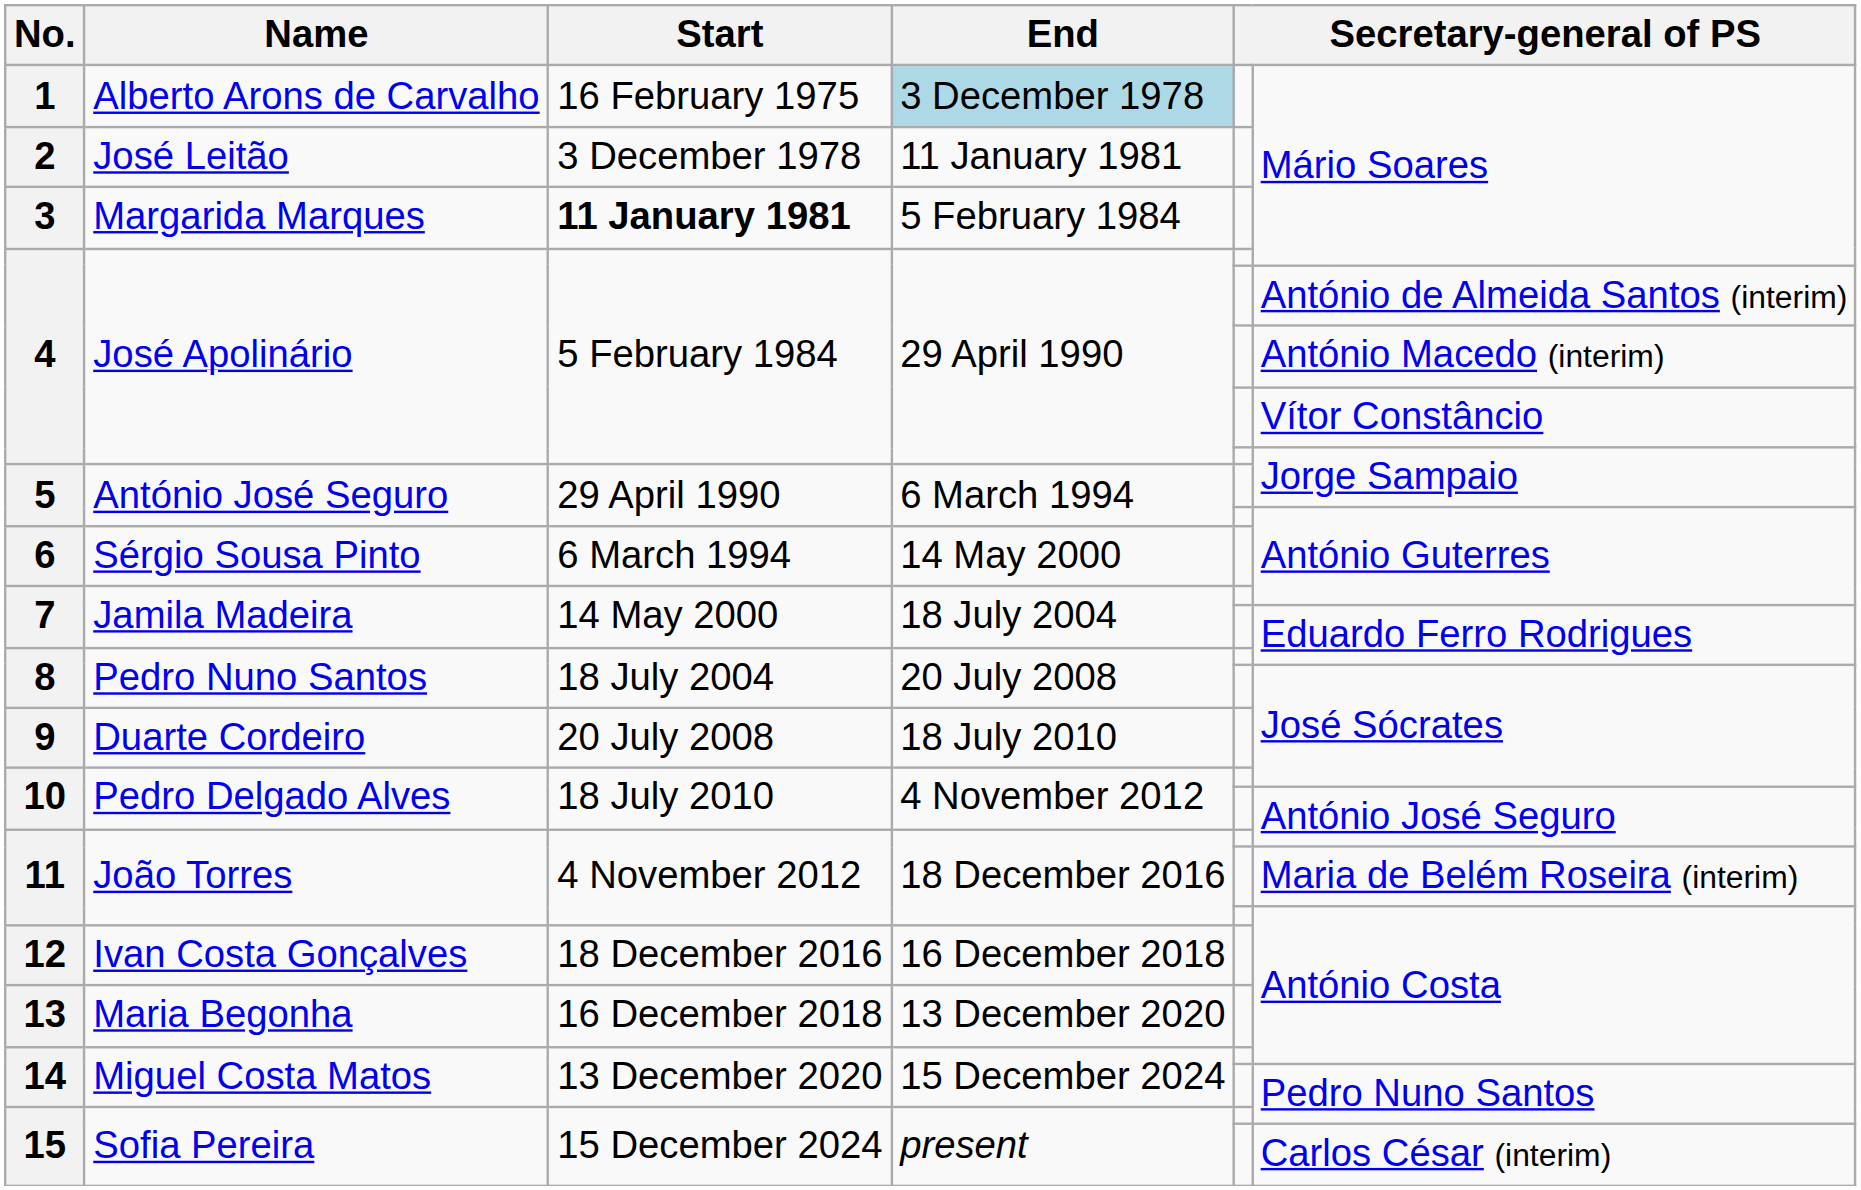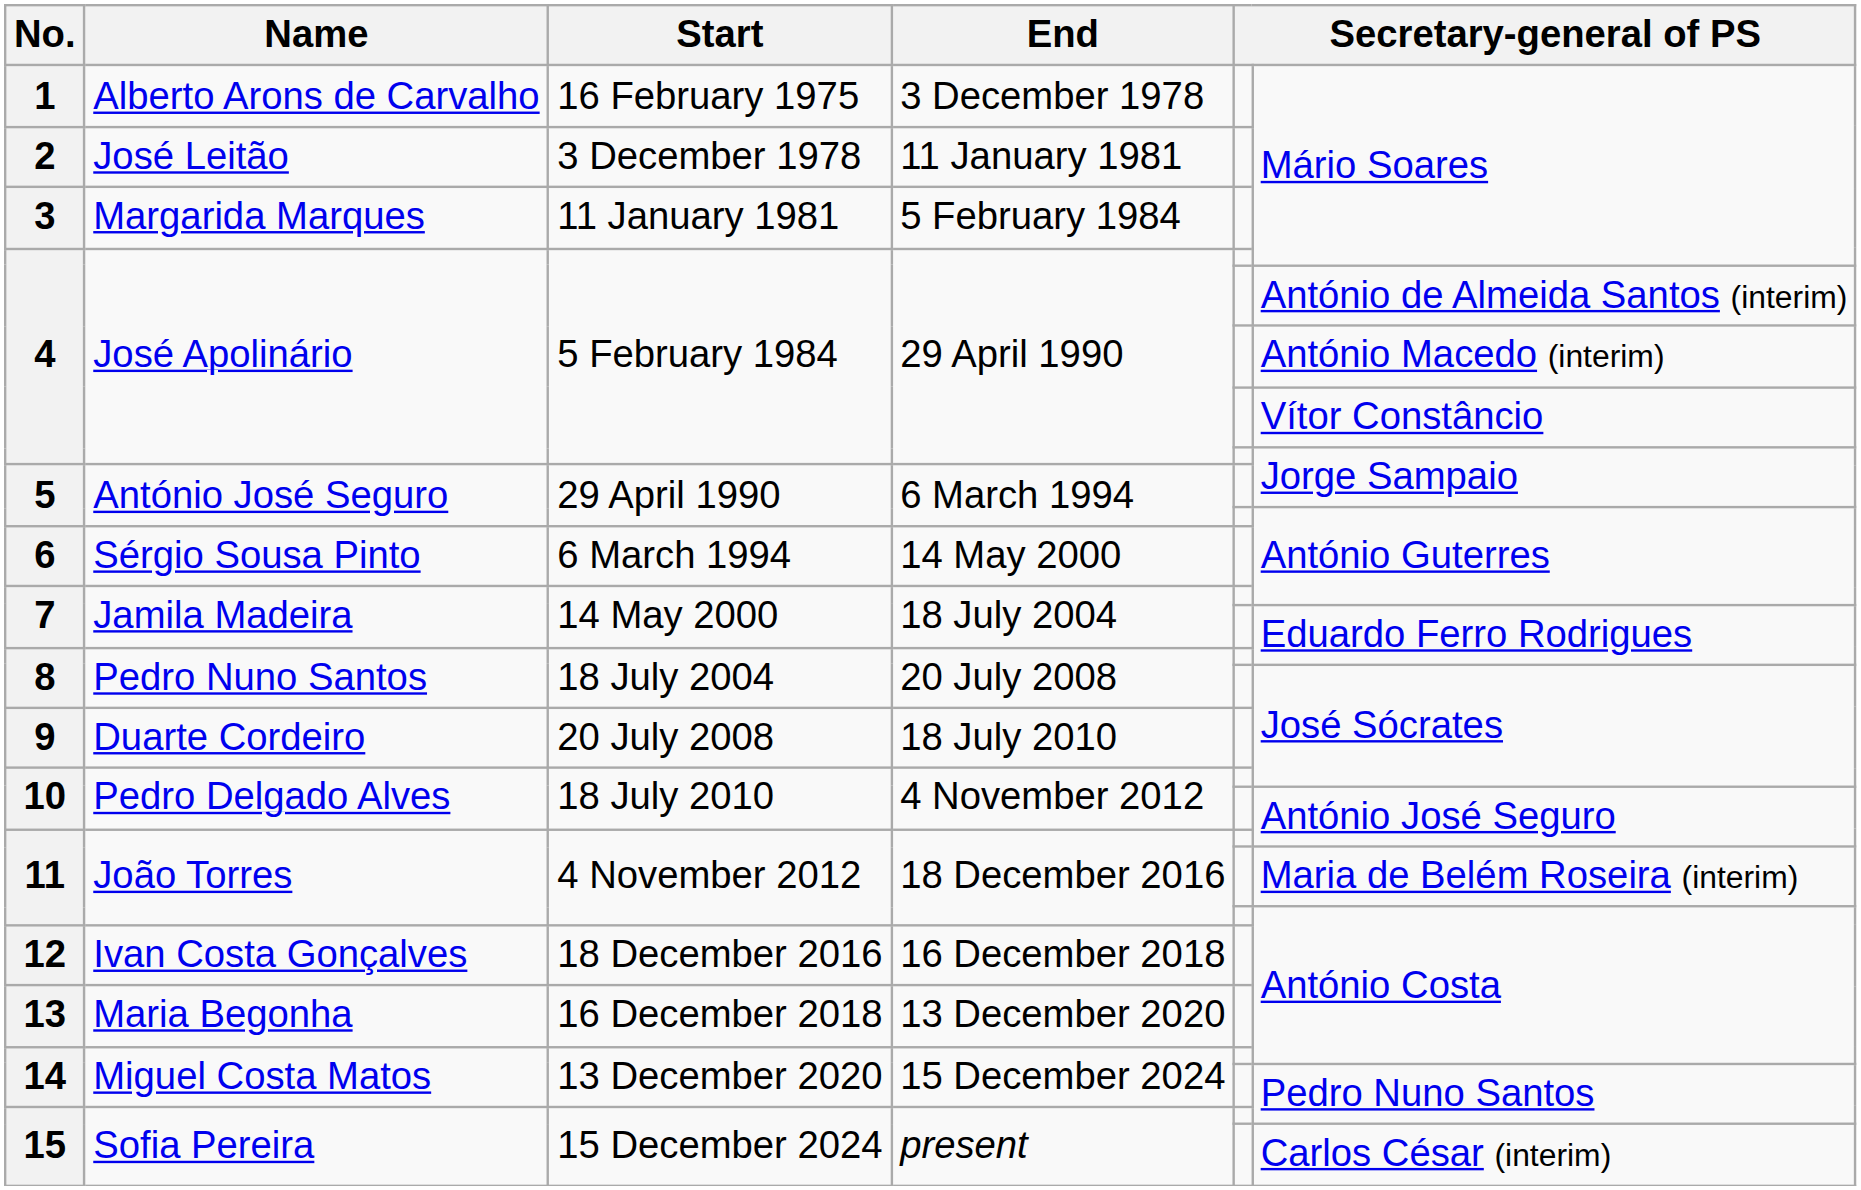(1052, 95) lightblue background -> (1052, 95) no background
(704, 216) bold -> (698, 216) normal
